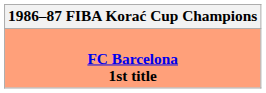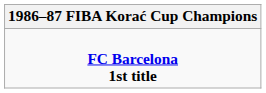(133, 66) lightsalmon background -> (133, 66) no background
